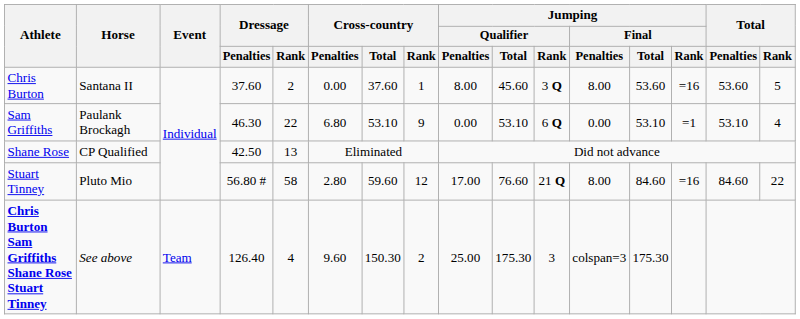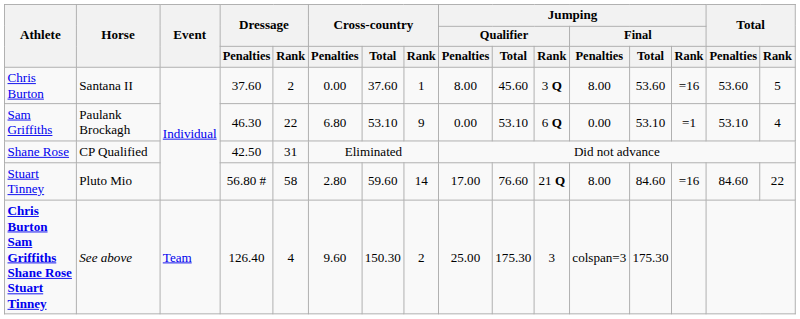(291, 152) 13 -> (291, 152) 31
(421, 181) 12 -> (421, 181) 14
